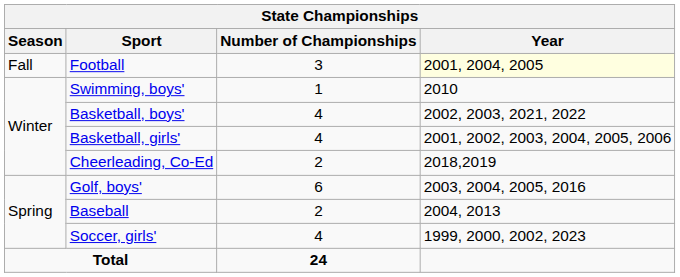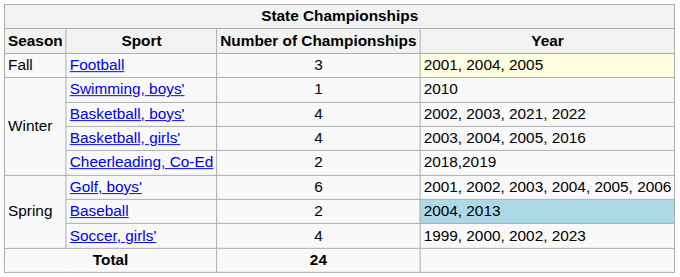(547, 138) 2001, 2002, 2003, 2004, 2005, 2006 -> (505, 138) 2003, 2004, 2005, 2016
(505, 187) 2003, 2004, 2005, 2016 -> (547, 187) 2001, 2002, 2003, 2004, 2005, 2006
(462, 211) no background -> (462, 211) lightblue background
